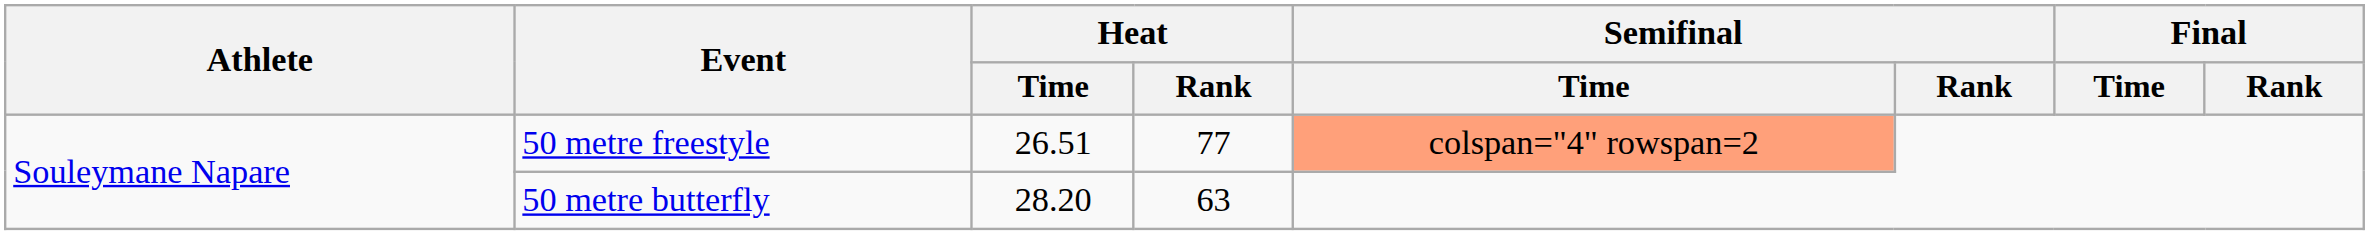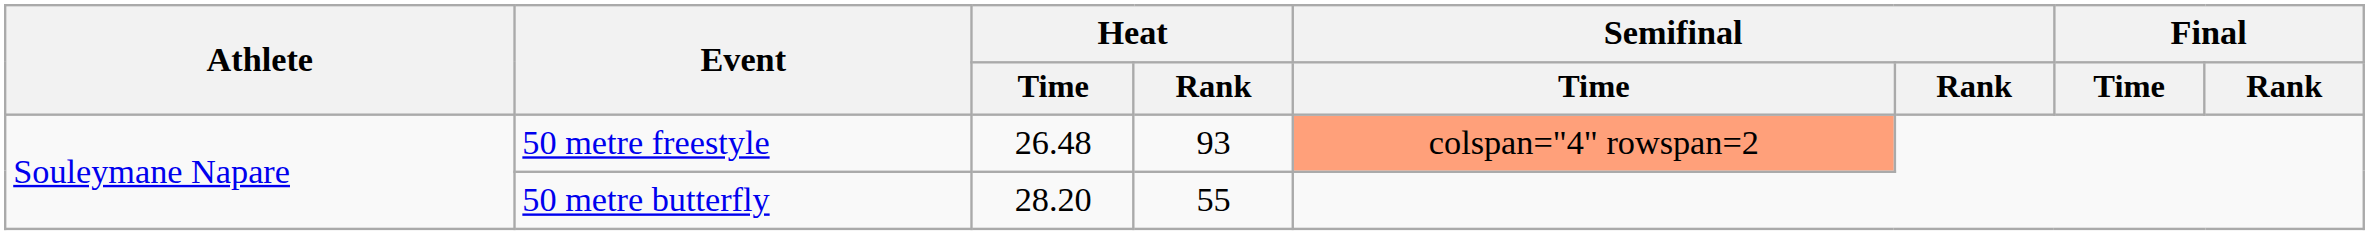(1053, 143) 26.51 -> (1053, 143) 26.48
(1214, 143) 77 -> (1214, 143) 93
(1214, 199) 63 -> (1214, 199) 55
